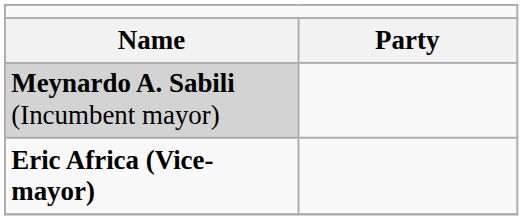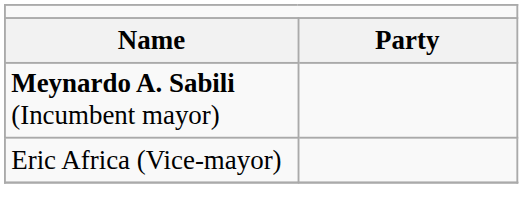(123, 100) lightgrey background -> (123, 100) no background
(112, 176) bold -> (146, 160) normal
